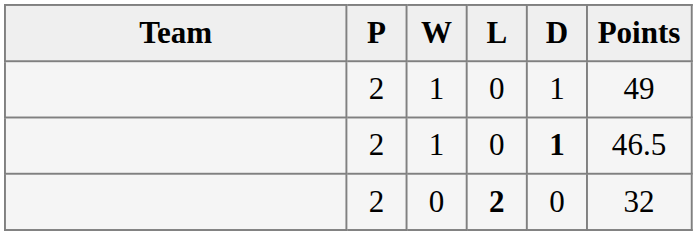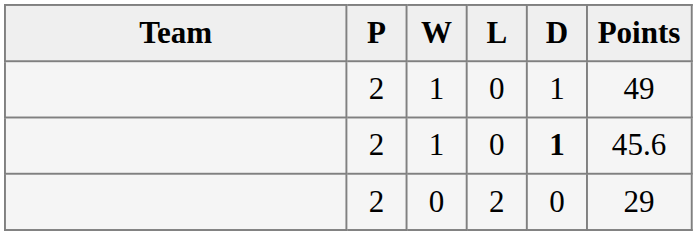(639, 145) 46.5 -> (639, 145) 45.6
(497, 201) bold -> (497, 201) normal
(639, 201) 32 -> (639, 201) 29
